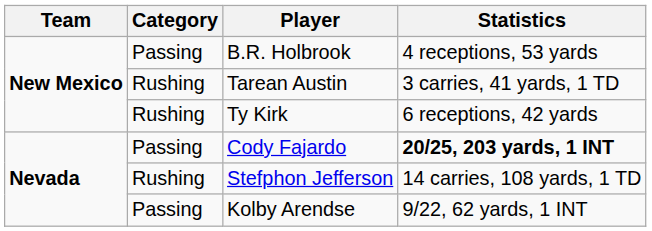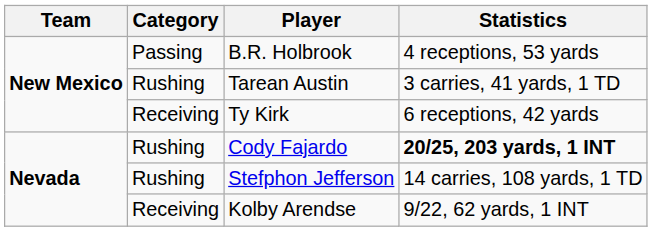(168, 115) Rushing -> (175, 115) Receiving
(167, 146) Passing -> (168, 146) Rushing
(167, 209) Passing -> (175, 209) Receiving
